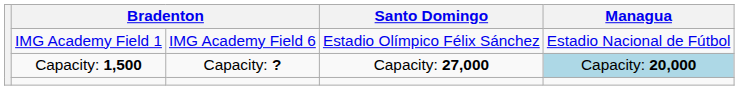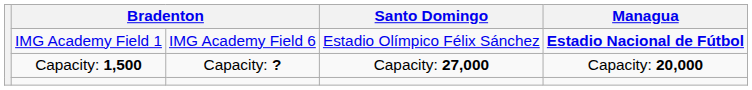(639, 41) normal -> (645, 41) bold
(639, 65) lightblue background -> (645, 65) no background
